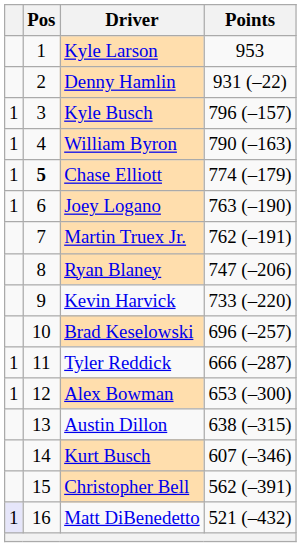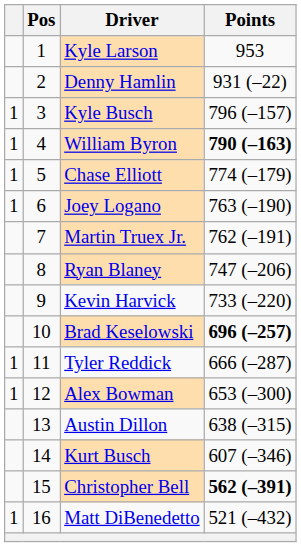(250, 144) normal -> (250, 144) bold
(41, 175) bold -> (41, 175) normal
(250, 331) normal -> (250, 331) bold
(250, 486) normal -> (250, 486) bold
(14, 517) lavender background -> (14, 517) no background
